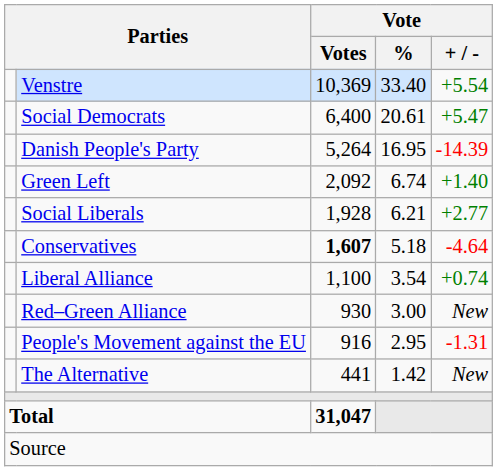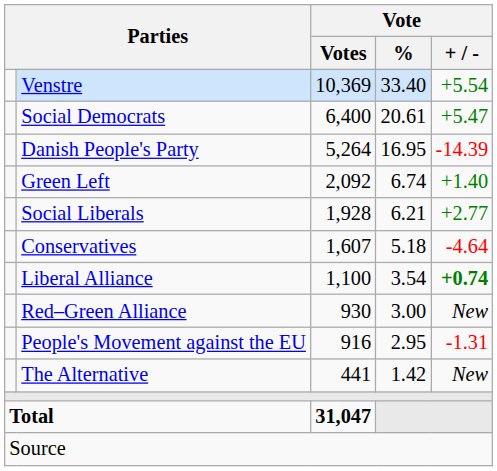(348, 246) bold -> (348, 246) normal
(465, 278) normal -> (465, 278) bold
